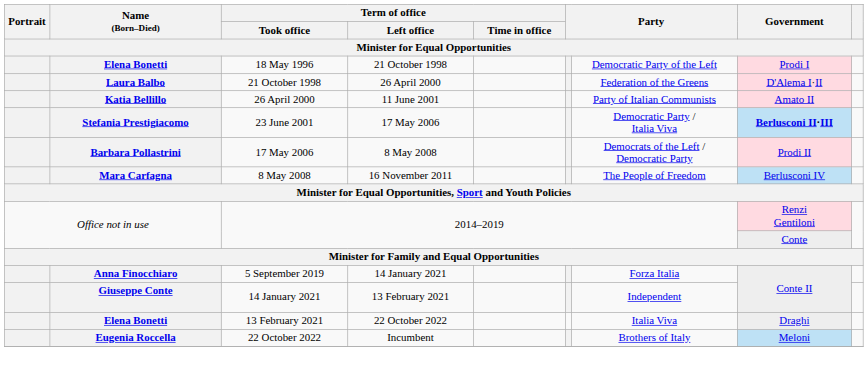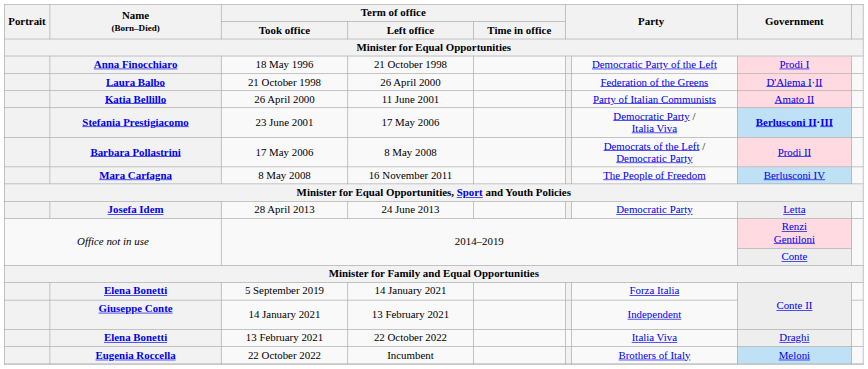(136, 64) Elena Bonetti -> (136, 64) Anna Finocchiaro
+ row: (284, 210)
(136, 274) Anna Finocchiaro -> (136, 291) Elena Bonetti
